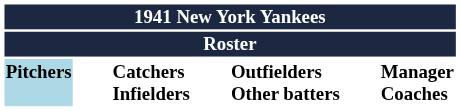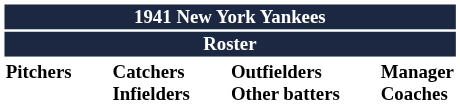(39, 71) lightblue background -> (39, 71) no background
